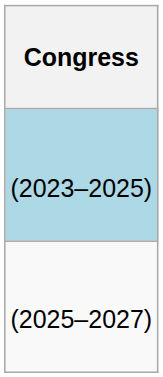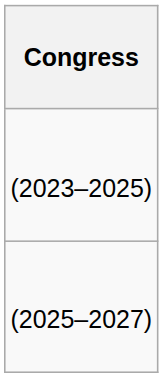(81, 188) lightblue background -> (81, 188) no background
